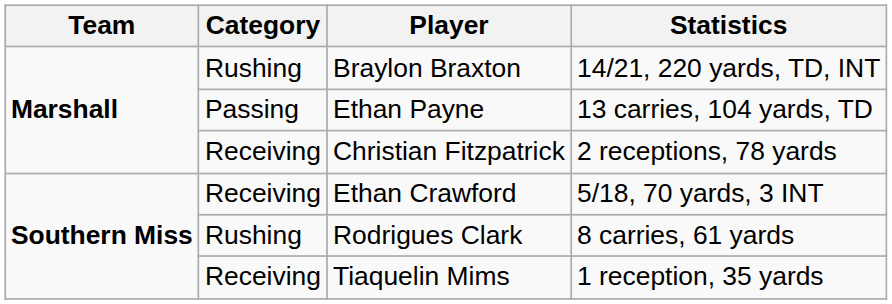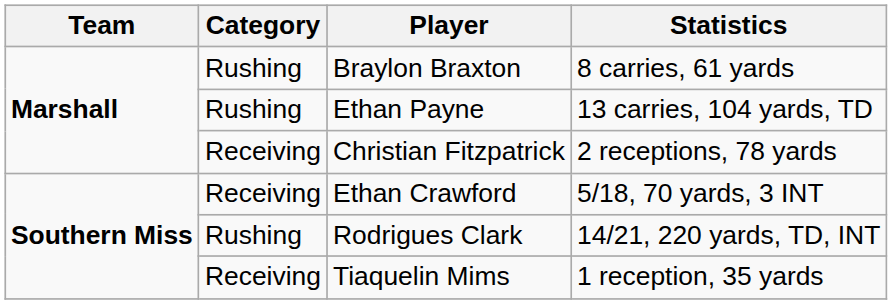(729, 67) 14/21, 220 yards, TD, INT -> (686, 67) 8 carries, 61 yards
(252, 109) Passing -> (253, 109) Rushing
(686, 235) 8 carries, 61 yards -> (729, 235) 14/21, 220 yards, TD, INT
